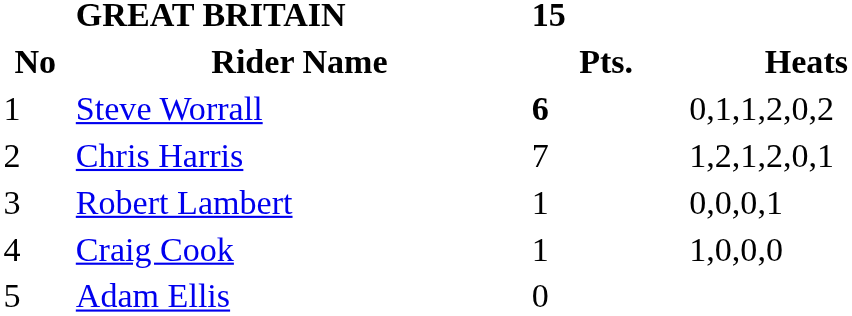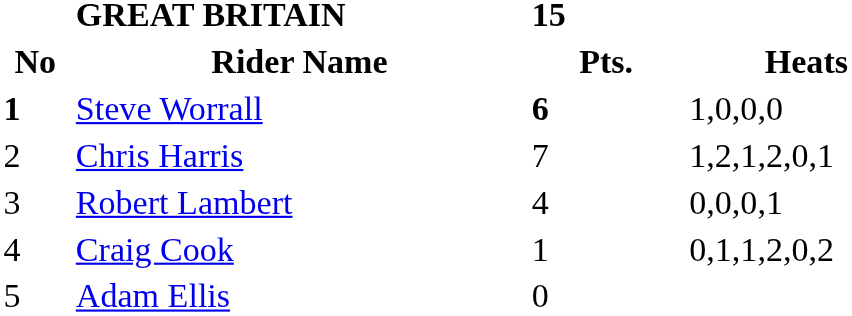(12, 108) normal -> (12, 108) bold
(762, 108) 0,1,1,2,0,2 -> (736, 108) 1,0,0,0
(540, 202) 1 -> (540, 202) 4
(736, 249) 1,0,0,0 -> (762, 249) 0,1,1,2,0,2
